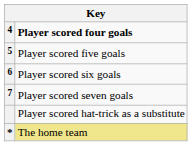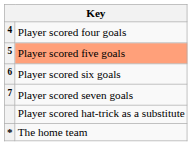(75, 32) bold -> (72, 32) normal
(71, 53) no background -> (71, 53) lightsalmon background
(53, 132) khaki background -> (53, 132) no background
